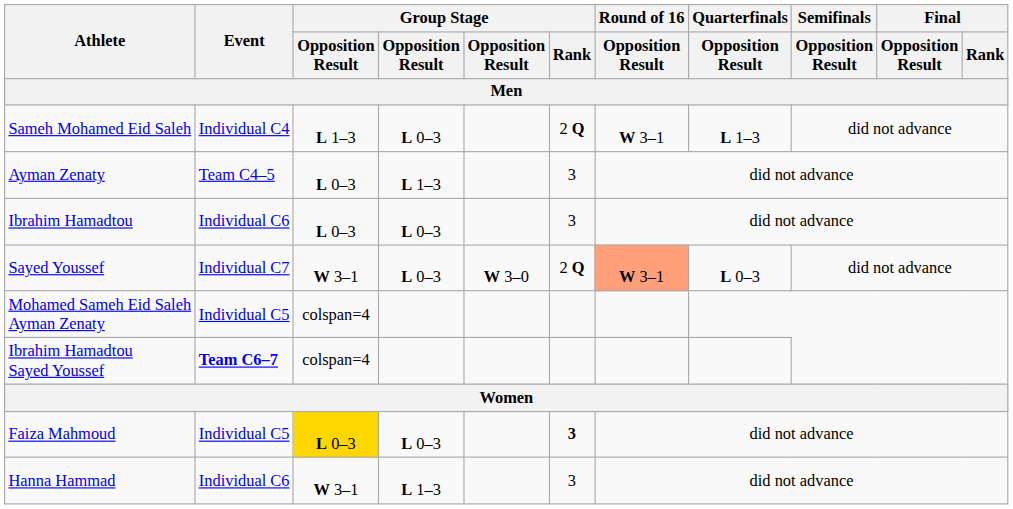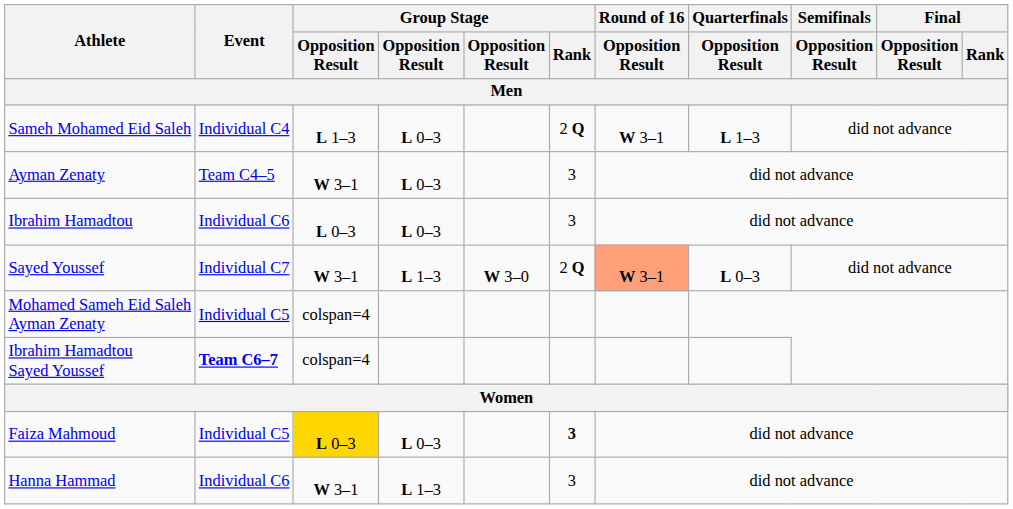(336, 184) L 0–3 -> (336, 184) W 3–1
(421, 184) L 1–3 -> (421, 184) L 0–3
(421, 277) L 0–3 -> (421, 277) L 1–3
